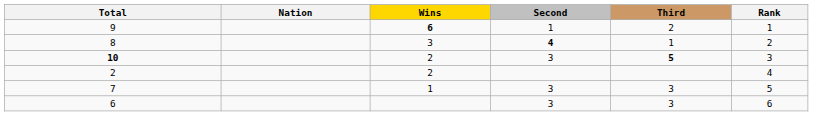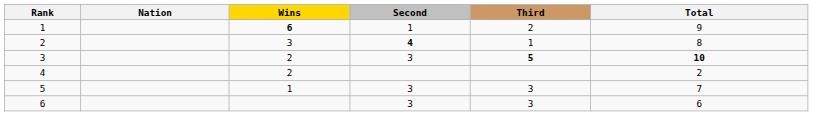columns swapped: (769, 12) <-> (113, 12)
